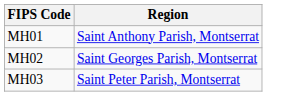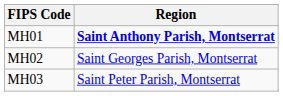(168, 36) normal -> (176, 36) bold
